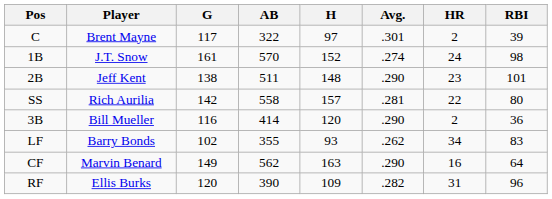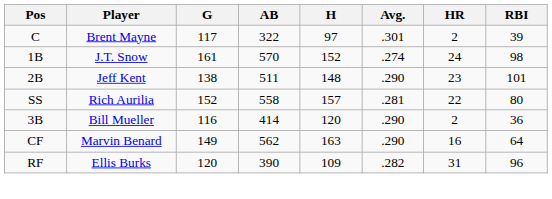(207, 99) 142 -> (207, 99) 152
- row: (35, 141)
